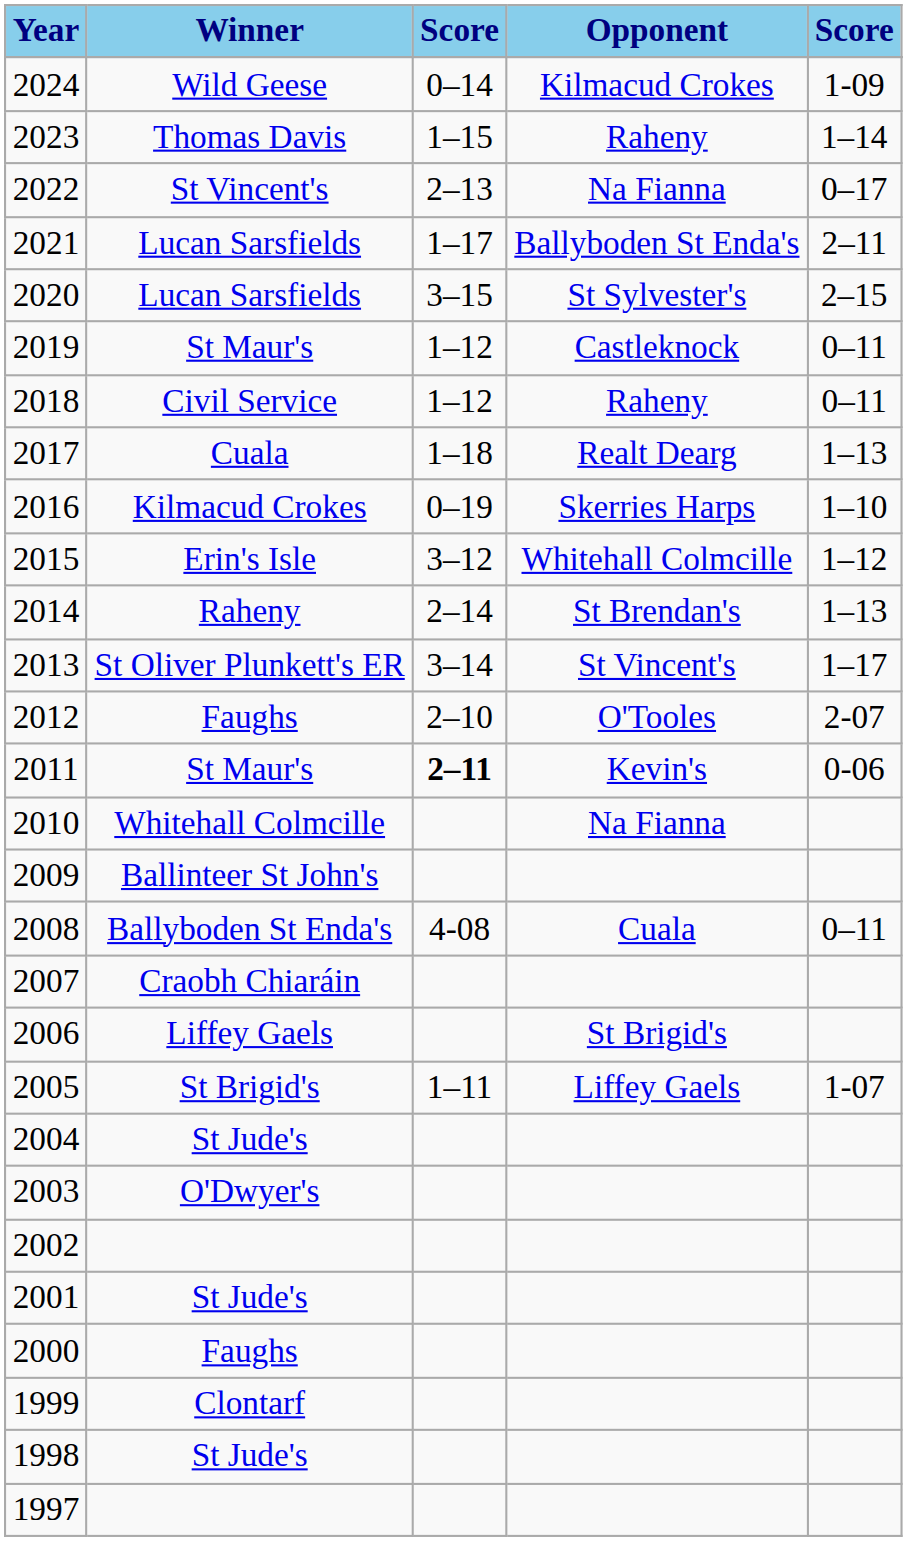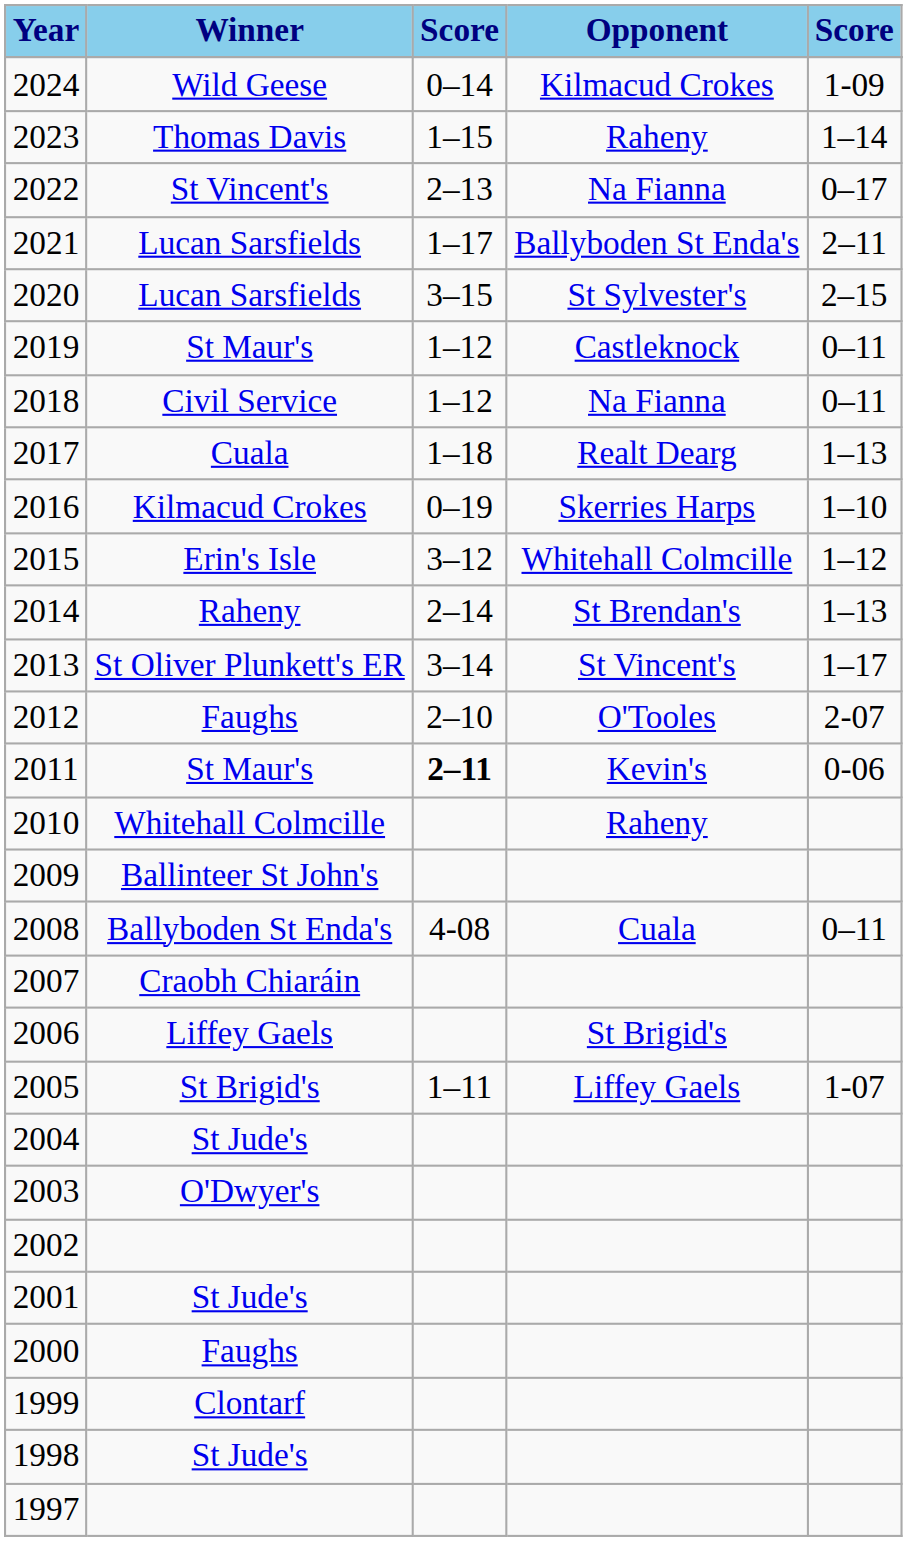(657, 400) Raheny -> (657, 400) Na Fianna
(657, 822) Na Fianna -> (657, 822) Raheny
